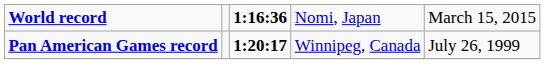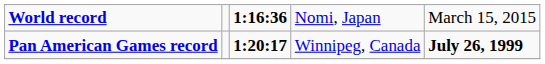(474, 44) normal -> (476, 44) bold
